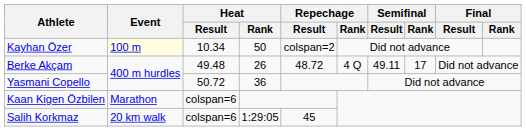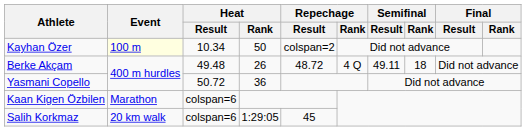(420, 65) 17 -> (420, 65) 18
